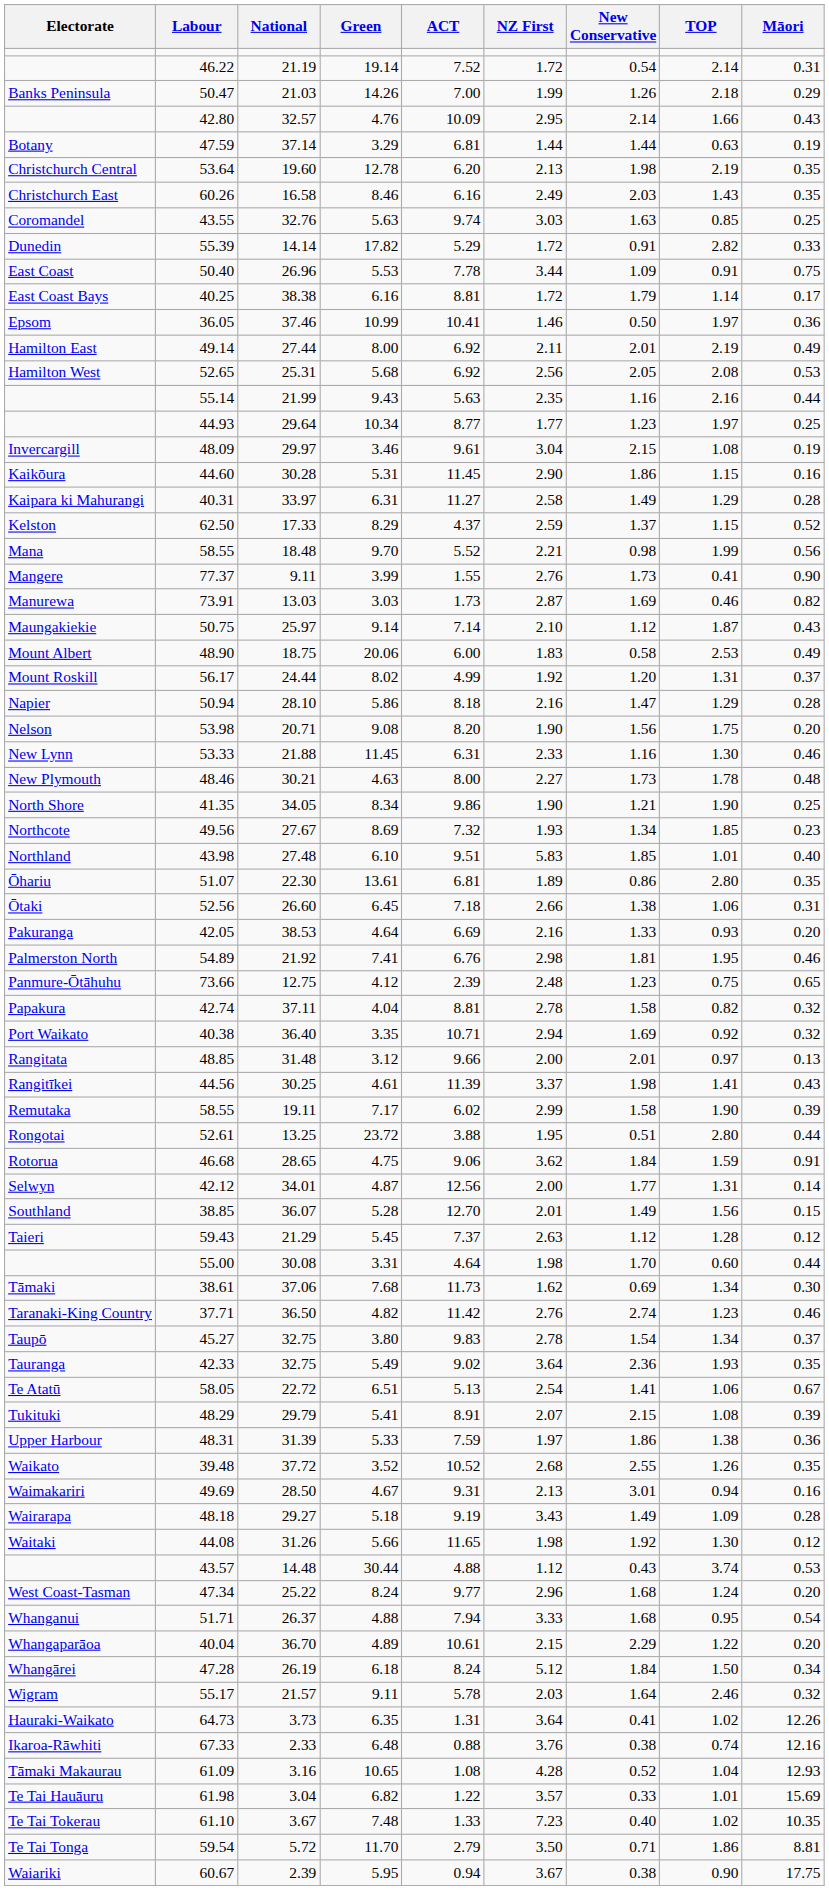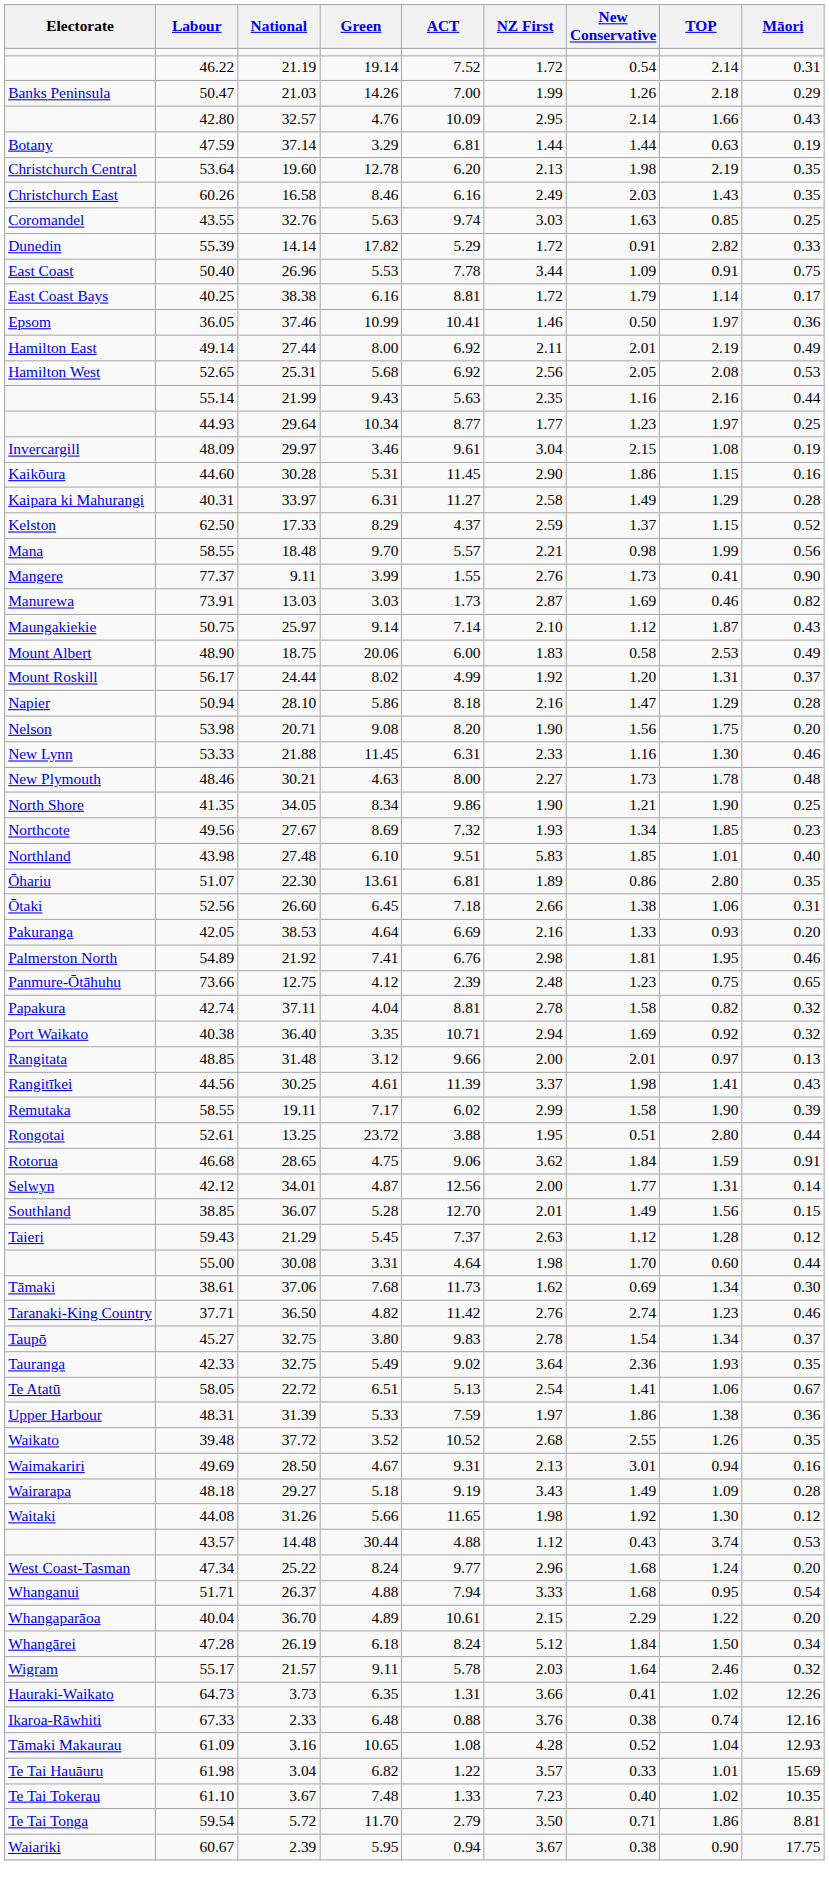(467, 551) 5.52 -> (467, 551) 5.57
- row: (34, 1415)
(549, 1720) 3.64 -> (549, 1694) 3.66
